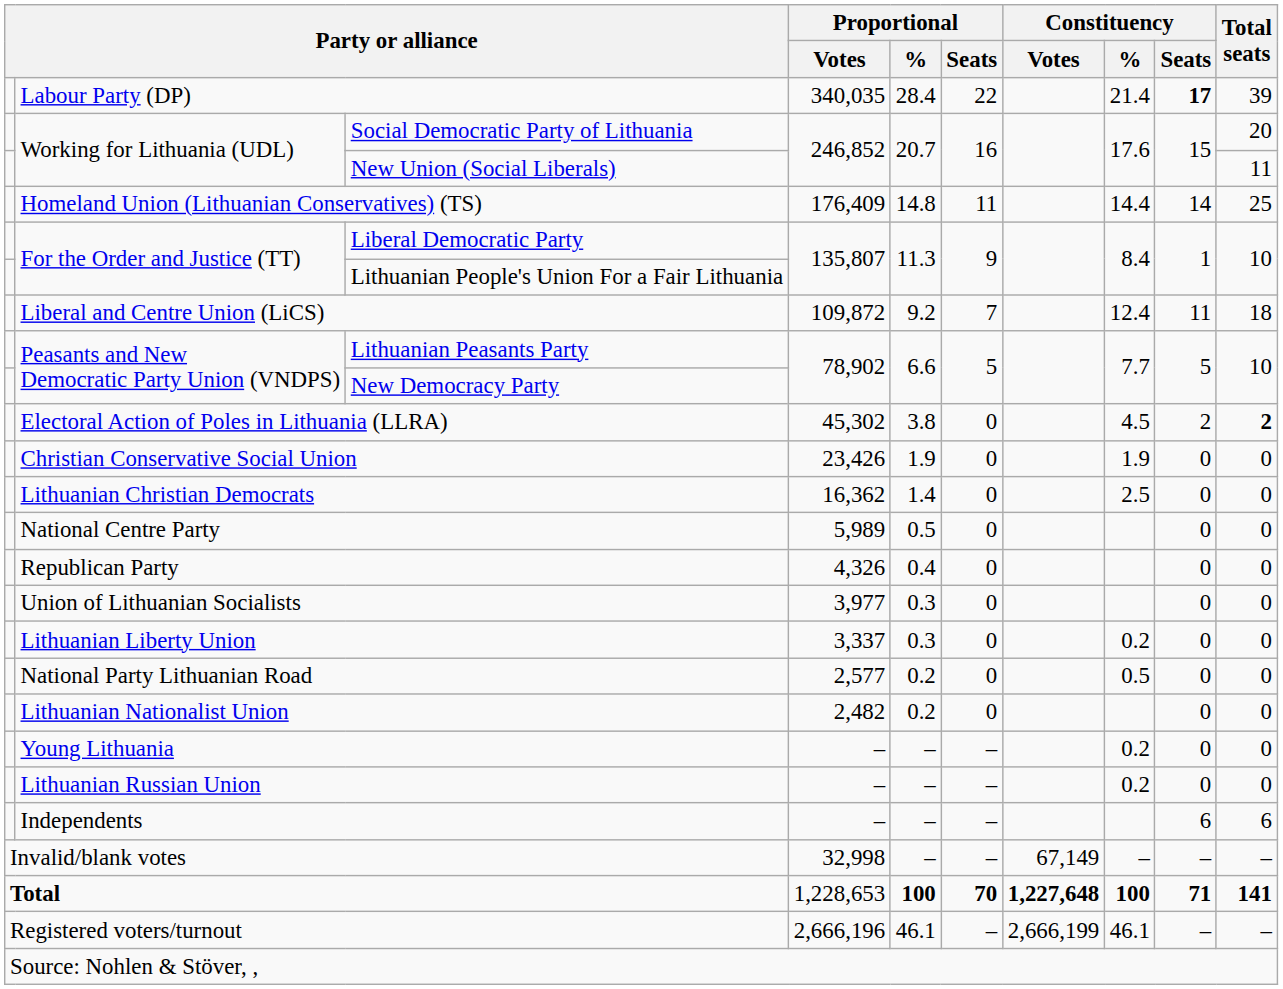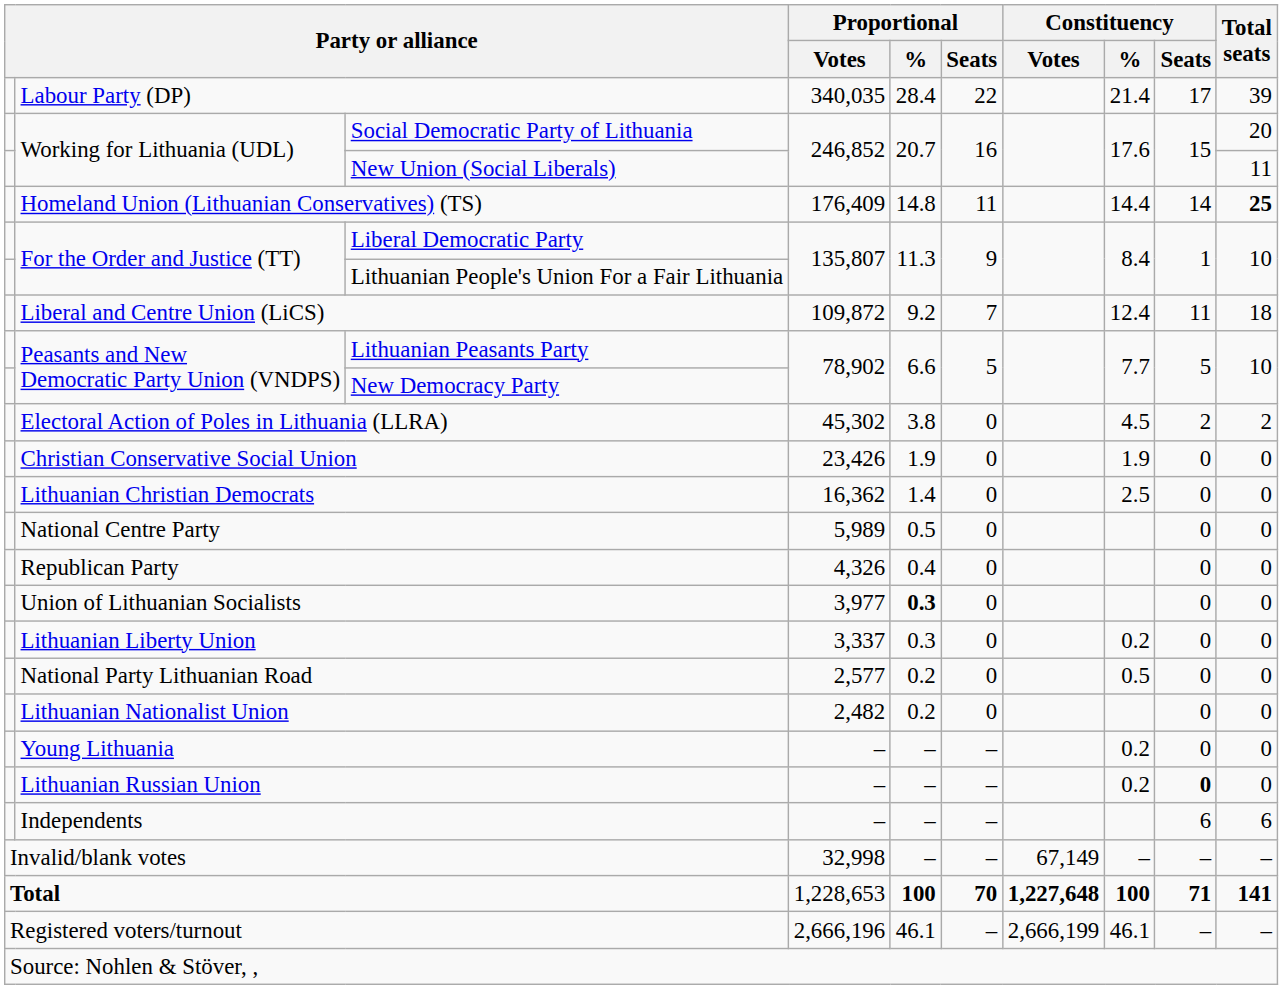(1200, 95) bold -> (1200, 95) normal
(1260, 204) normal -> (1260, 204) bold
(1266, 421) bold -> (1266, 421) normal
(922, 603) normal -> (922, 603) bold
(1206, 784) normal -> (1206, 784) bold
